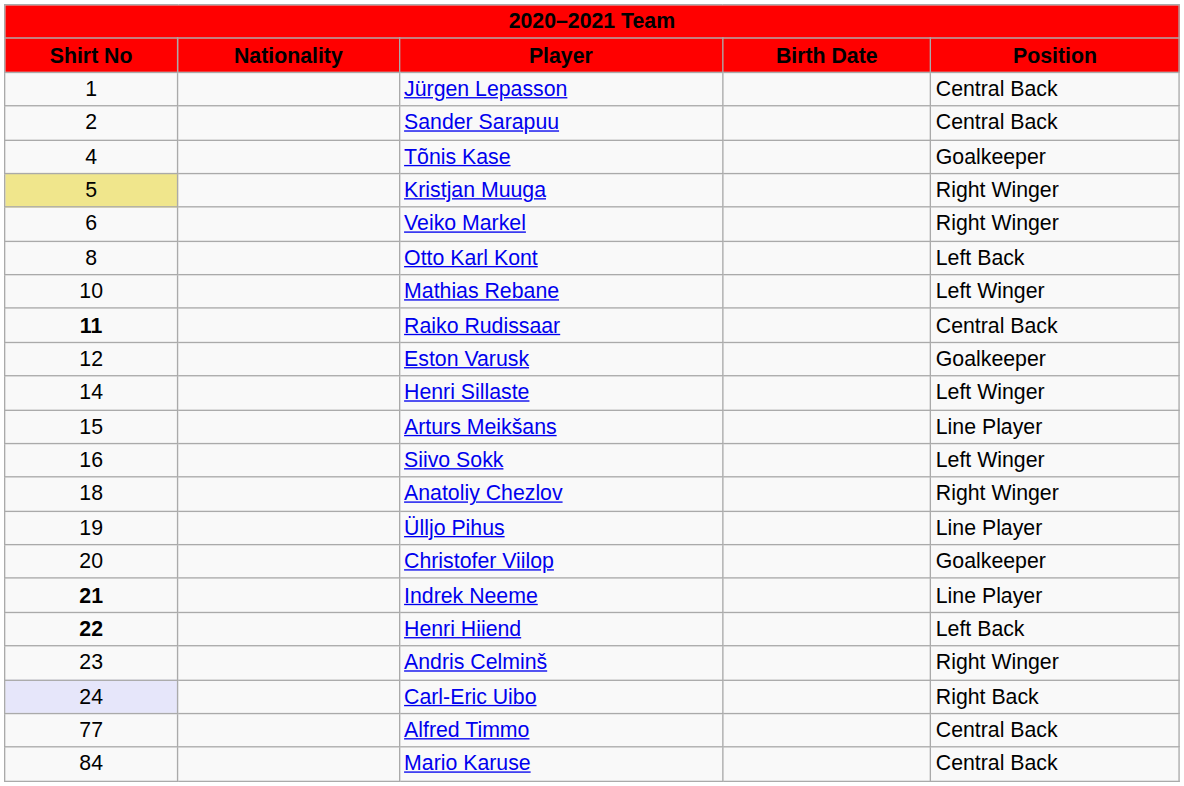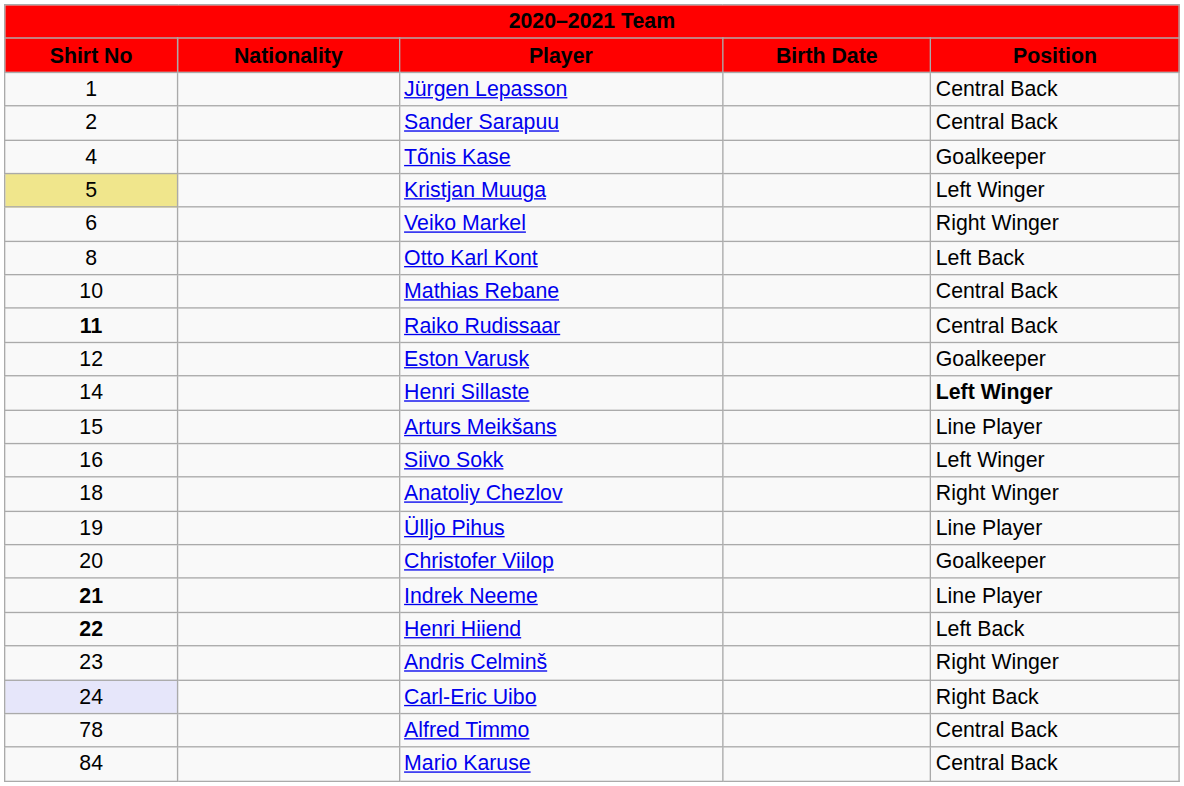(997, 190) Right Winger -> (990, 190) Left Winger
(990, 291) Left Winger -> (997, 291) Central Back
(990, 392) normal -> (994, 392) bold
(91, 730) 77 -> (91, 730) 78
